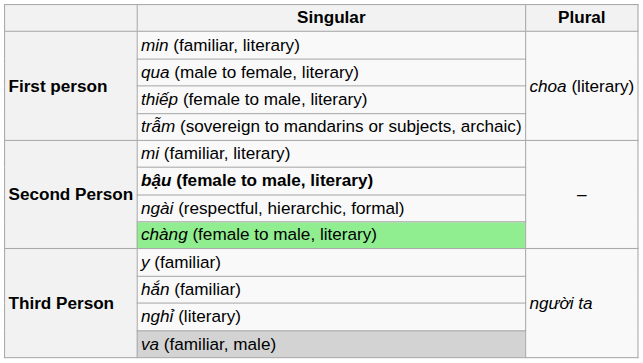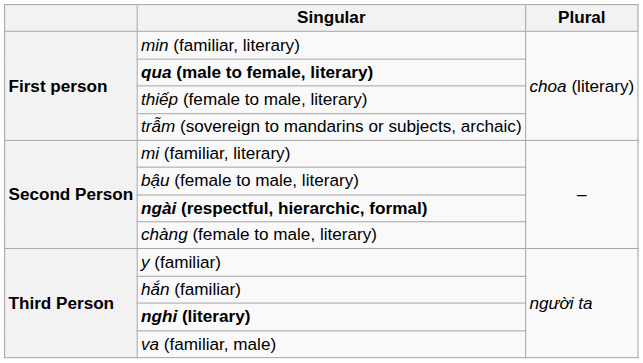(250, 72) normal -> (257, 72) bold
(257, 180) bold -> (250, 180) normal
(273, 208) normal -> (284, 208) bold
(259, 235) lightgreen background -> (259, 235) no background
(191, 316) normal -> (196, 316) bold
(209, 343) lightgrey background -> (209, 343) no background
